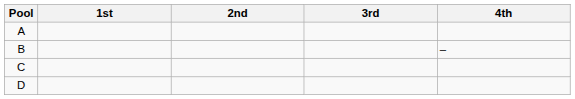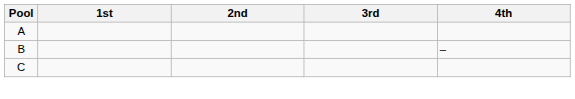- row: (21, 85)
